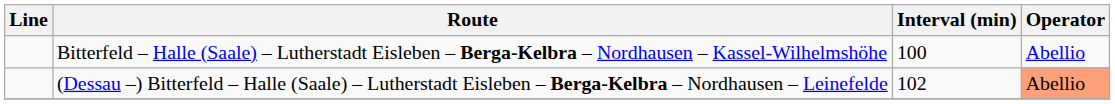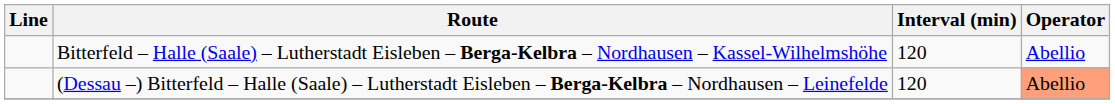(912, 51) 100 -> (912, 51) 120
(912, 83) 102 -> (912, 83) 120
